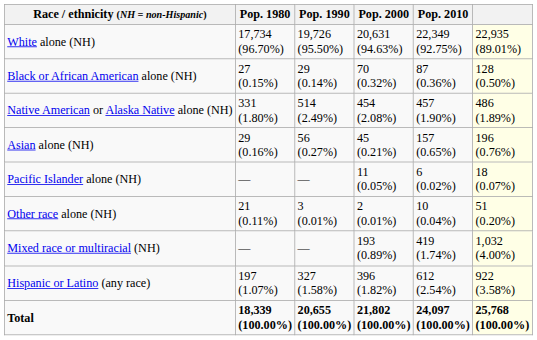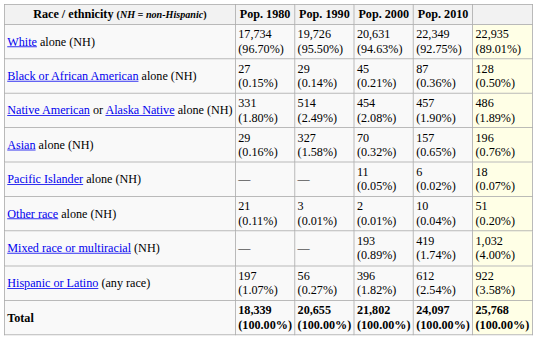(377, 76) 70 (0.32%) -> (377, 76) 45 (0.21%)
(317, 145) 56 (0.27%) -> (317, 145) 327 (1.58%)
(377, 145) 45 (0.21%) -> (377, 145) 70 (0.32%)
(317, 283) 327 (1.58%) -> (317, 283) 56 (0.27%)
